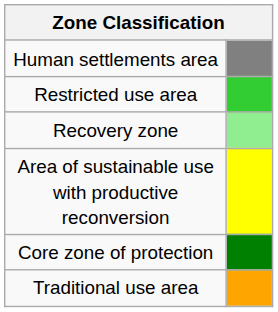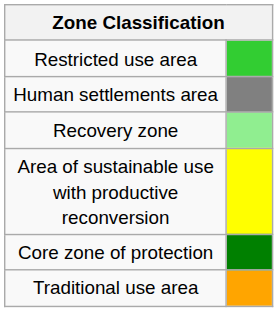rows swapped: (116, 95) <-> (116, 59)
